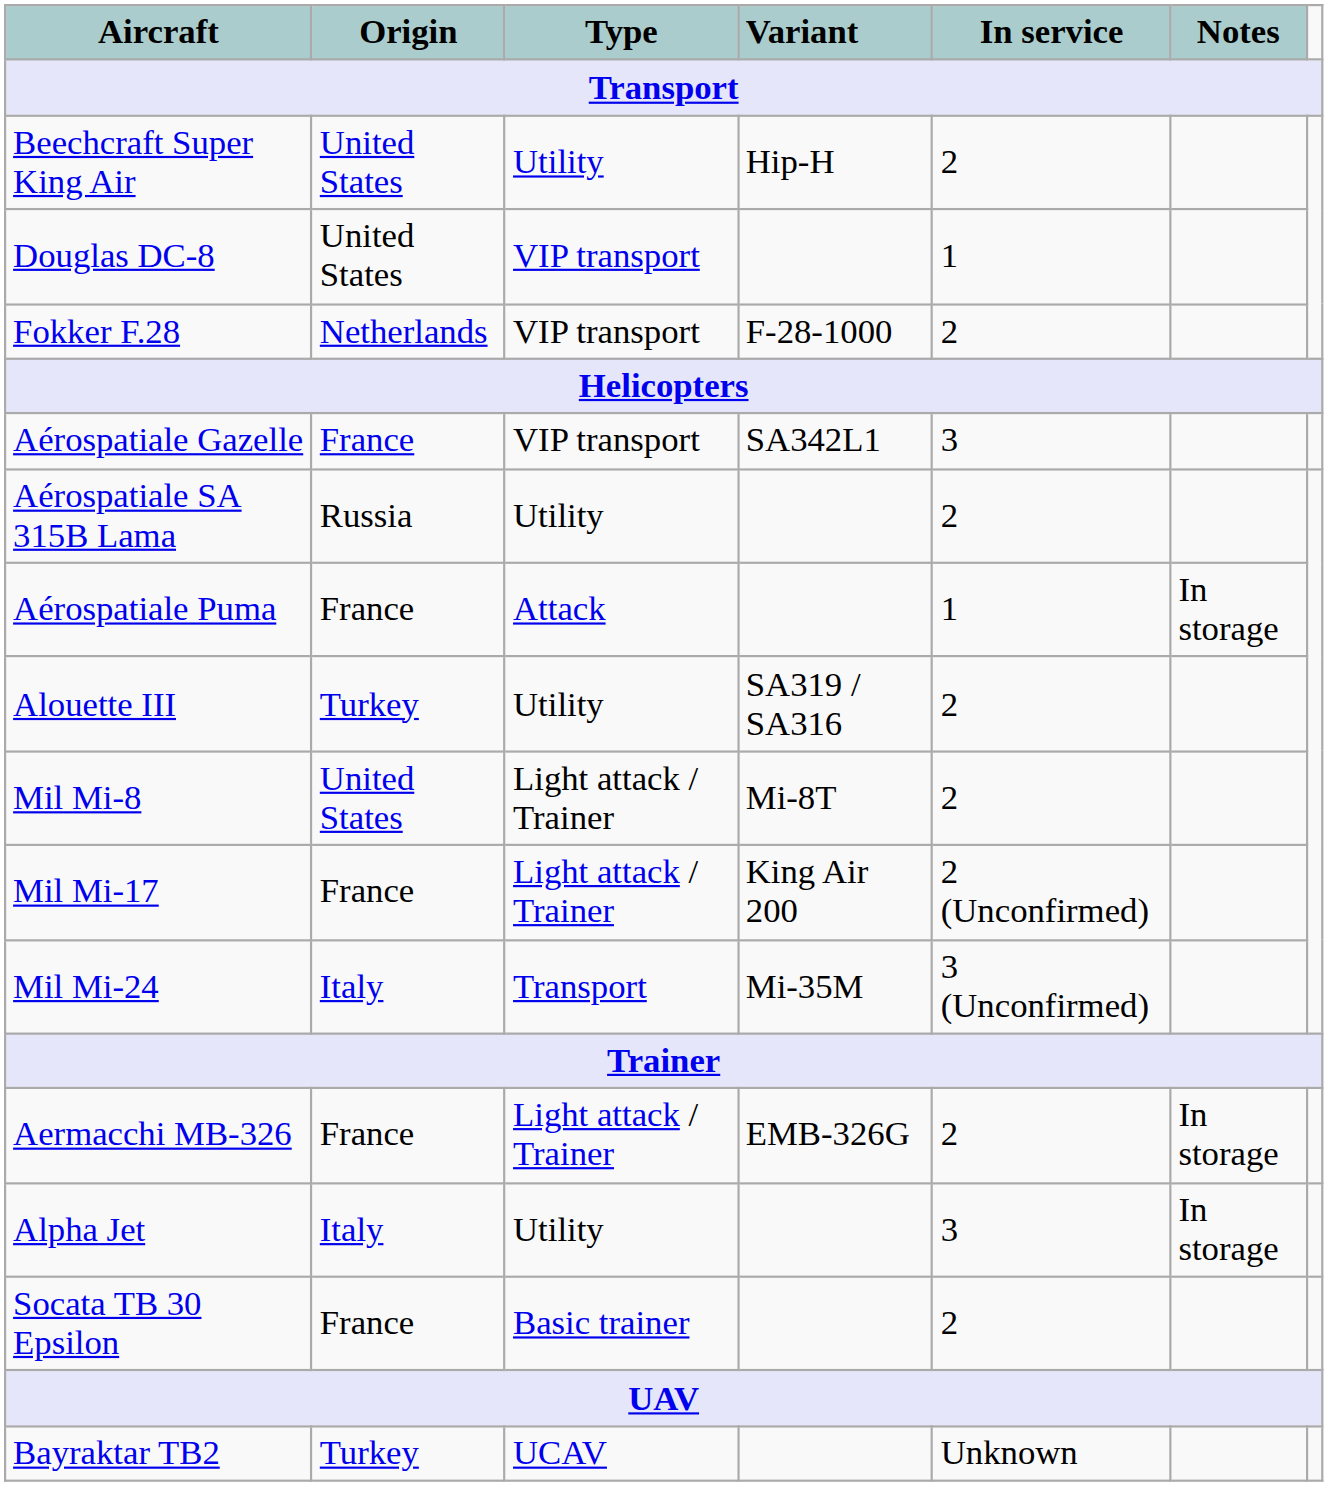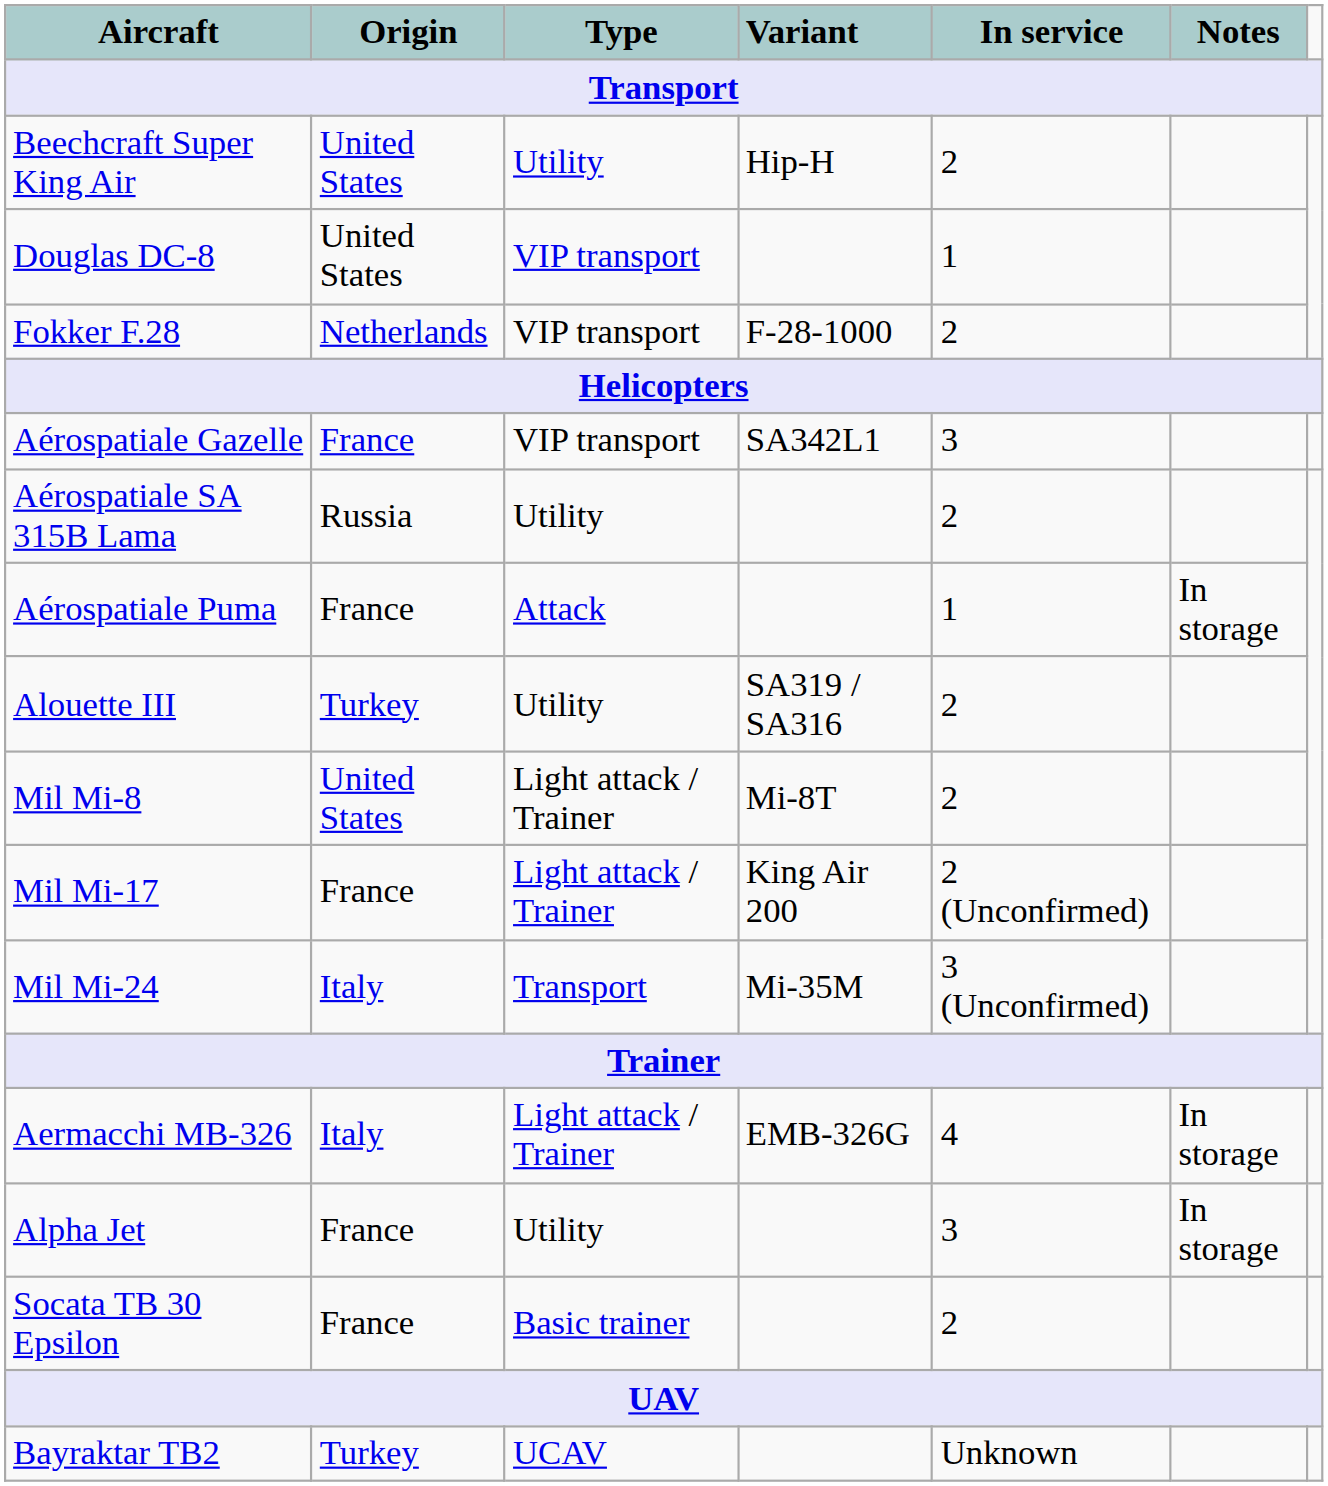(367, 1134) France -> (352, 1134) Italy
(949, 1134) 2 -> (949, 1134) 4
(352, 1229) Italy -> (367, 1229) France
